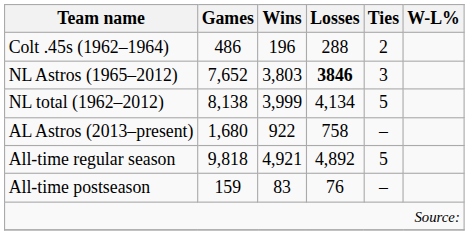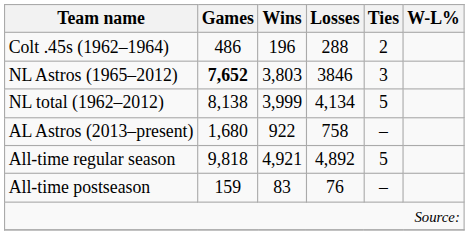(228, 74) normal -> (228, 74) bold
(335, 74) bold -> (335, 74) normal
